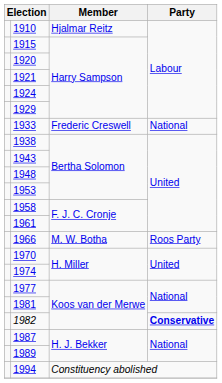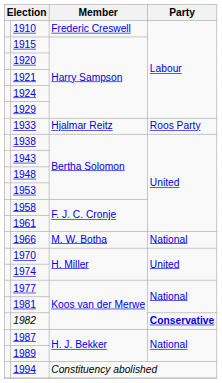(82, 28) Hjalmar Reitz -> (91, 28) Frederic Creswell
(91, 126) Frederic Creswell -> (82, 126) Hjalmar Reitz
(169, 126) National -> (175, 126) Roos Party
(175, 239) Roos Party -> (169, 239) National
